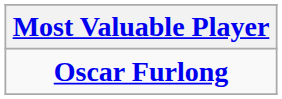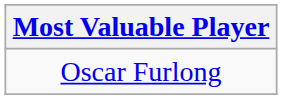(141, 71) bold -> (141, 71) normal
